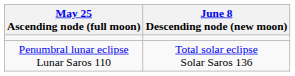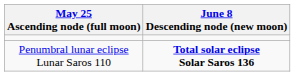(217, 55) normal -> (217, 55) bold
